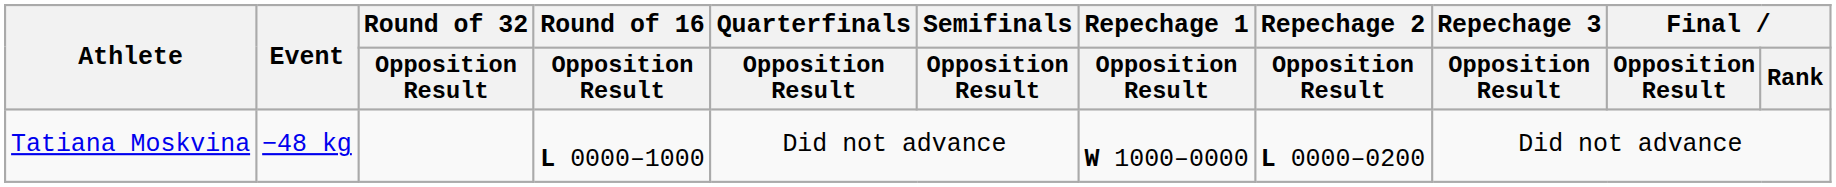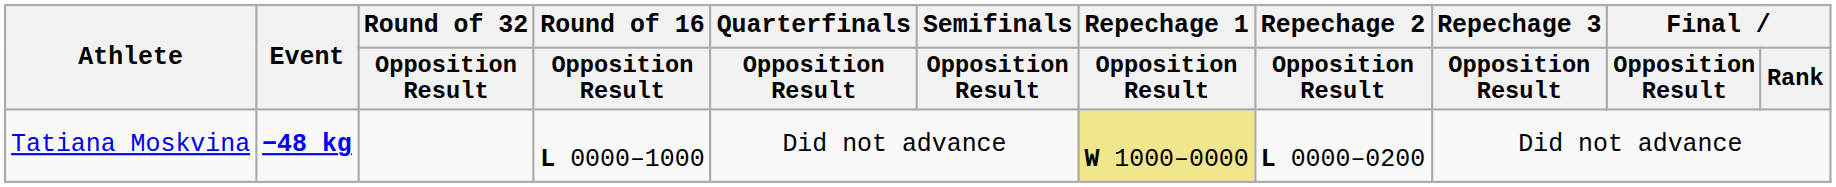(307, 145) normal -> (307, 145) bold
(1167, 160) no background -> (1167, 160) khaki background
